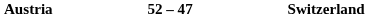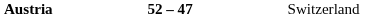(326, 9) bold -> (324, 9) normal
